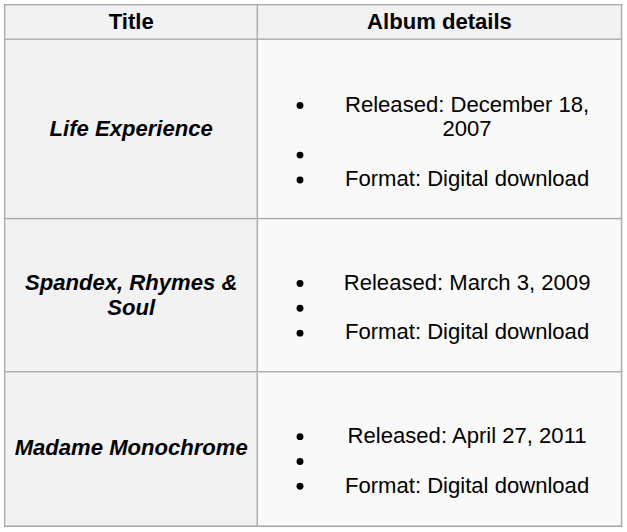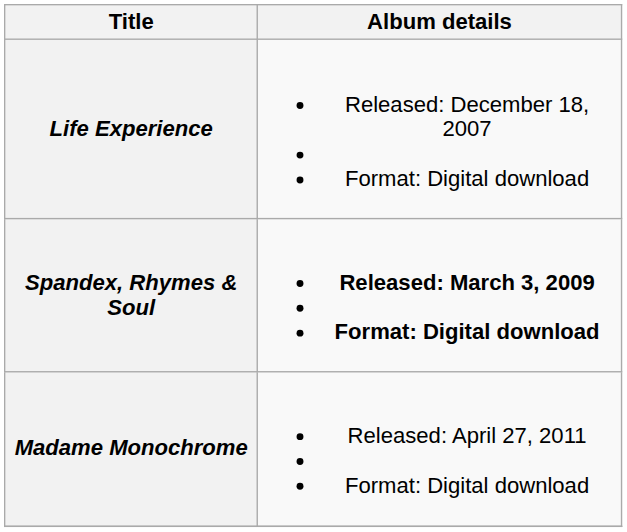(439, 308) normal -> (439, 308) bold
